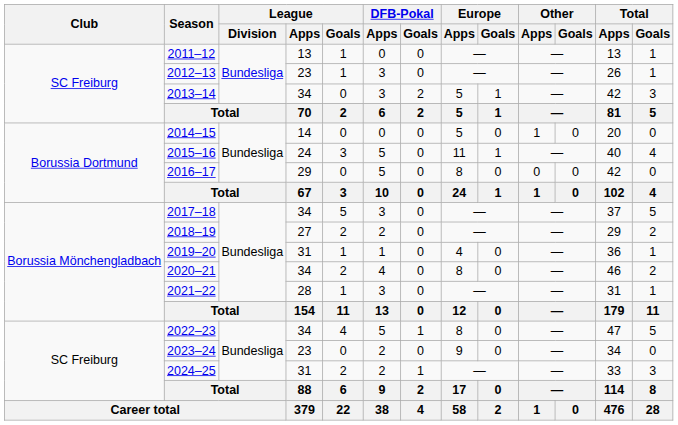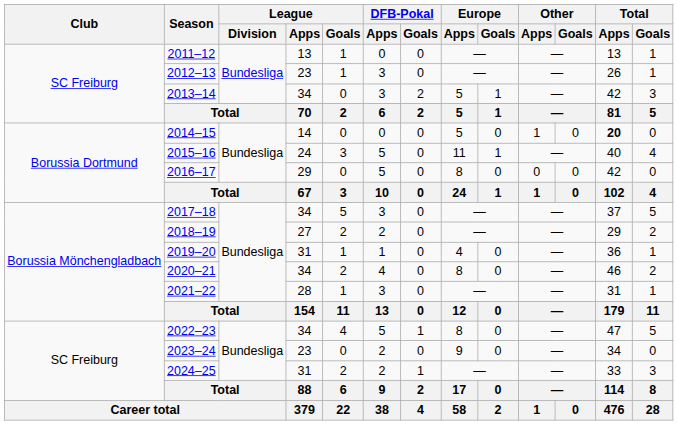(614, 133) normal -> (614, 133) bold
